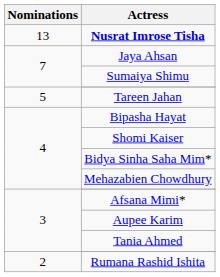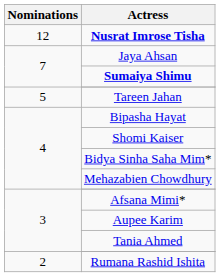(43, 35) 13 -> (43, 35) 12
(148, 76) normal -> (148, 76) bold
